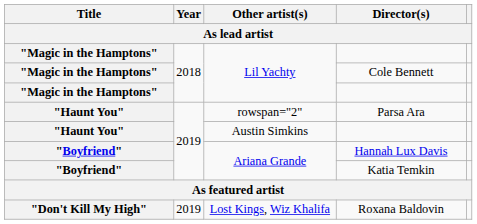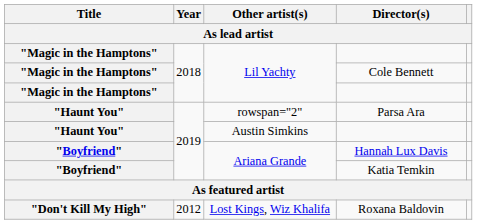(189, 209) 2019 -> (189, 209) 2012
